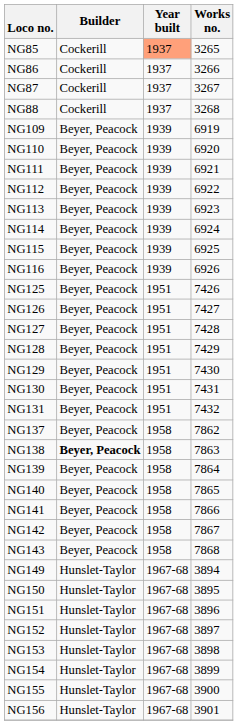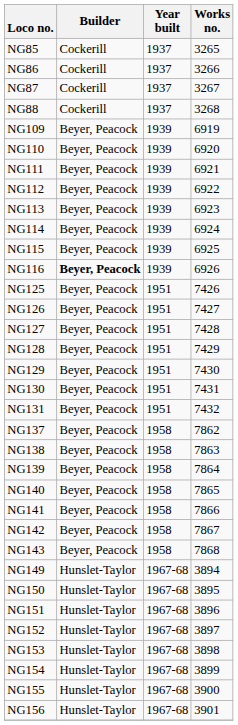(159, 48) lightsalmon background -> (159, 48) no background
(99, 269) normal -> (100, 269) bold
(100, 449) bold -> (99, 449) normal
